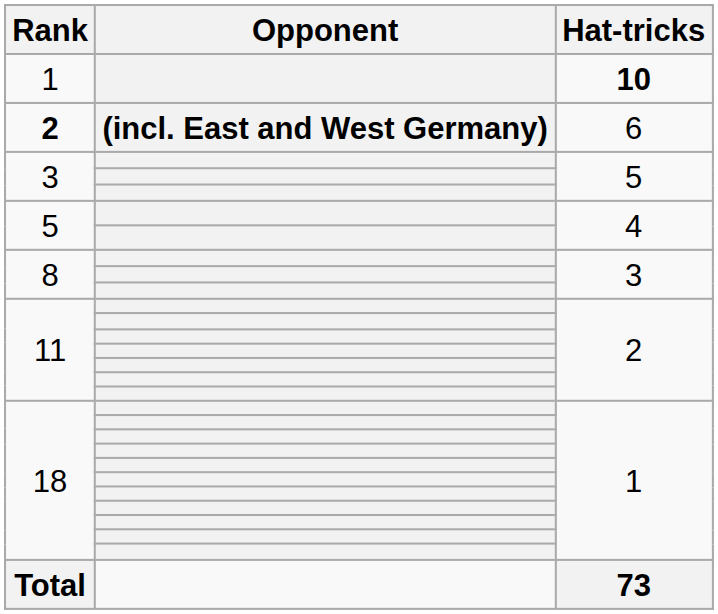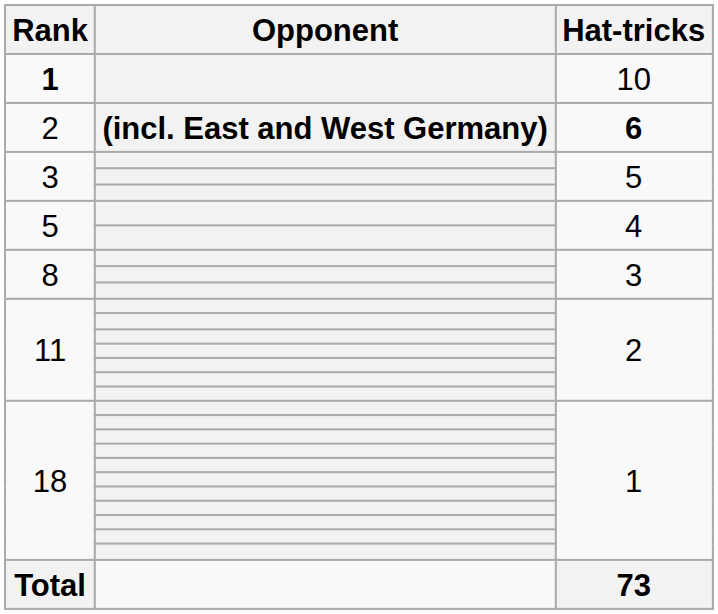(50, 79) normal -> (50, 79) bold
(634, 79) bold -> (634, 79) normal
(50, 128) bold -> (50, 128) normal
(634, 128) normal -> (634, 128) bold
